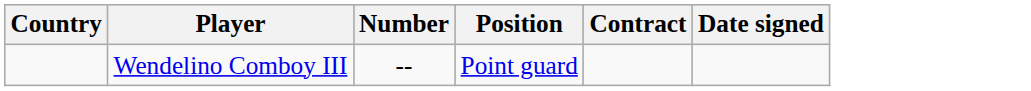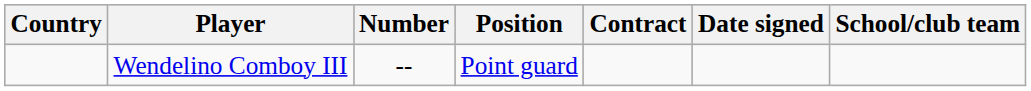+ column: (928, 24)
